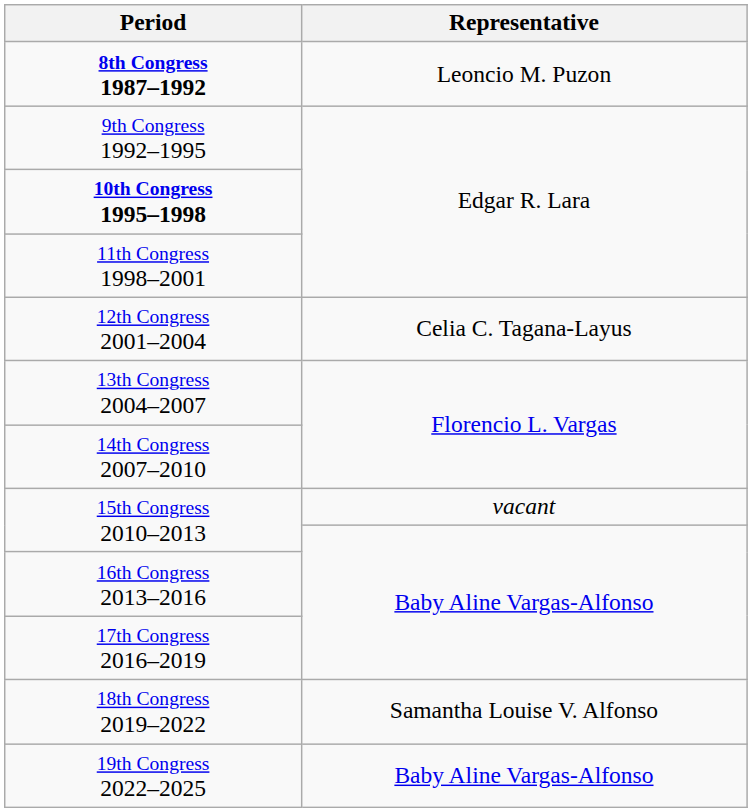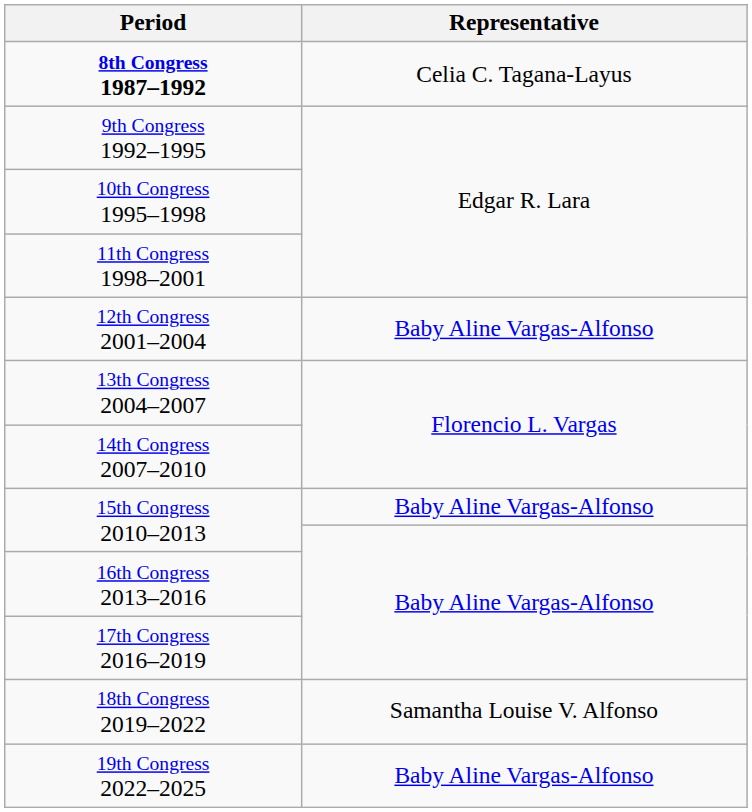(524, 73) Leoncio M. Puzon -> (524, 73) Celia C. Tagana-Layus
(153, 201) bold -> (153, 202) normal
(524, 328) Celia C. Tagana-Layus -> (524, 328) Baby Aline Vargas-Alfonso
(524, 506) vacant -> (524, 506) Baby Aline Vargas-Alfonso
